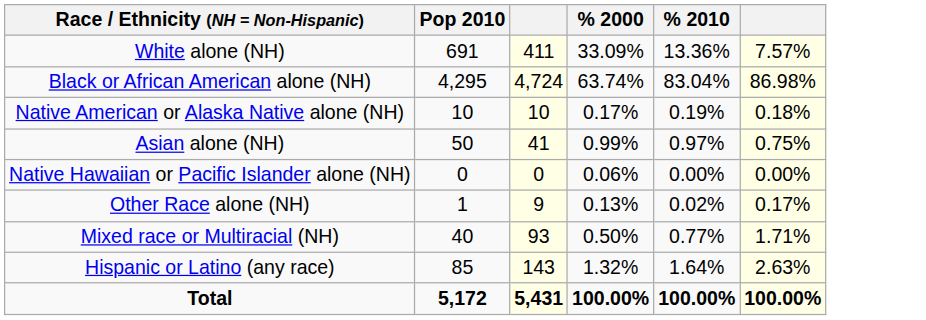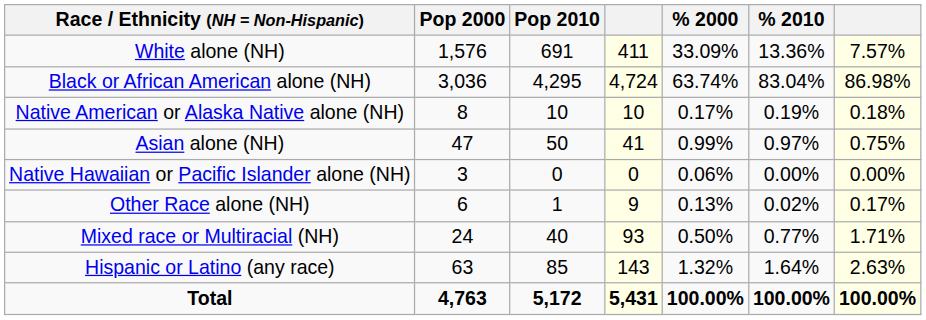+ column: (462, 19)
